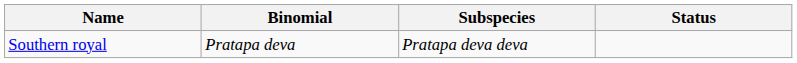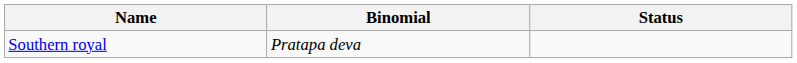- column: (497, 17)
